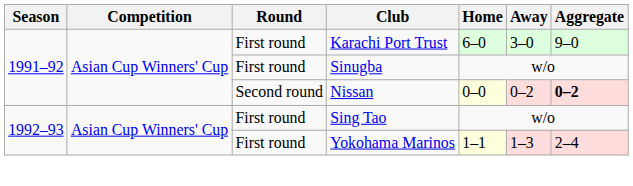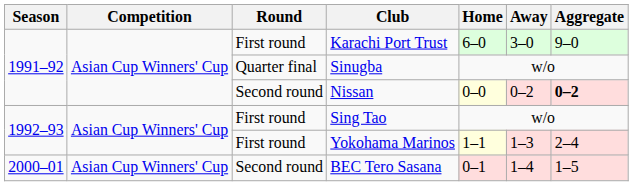(270, 67) First round -> (276, 67) Quarter final
+ row: (386, 167)
